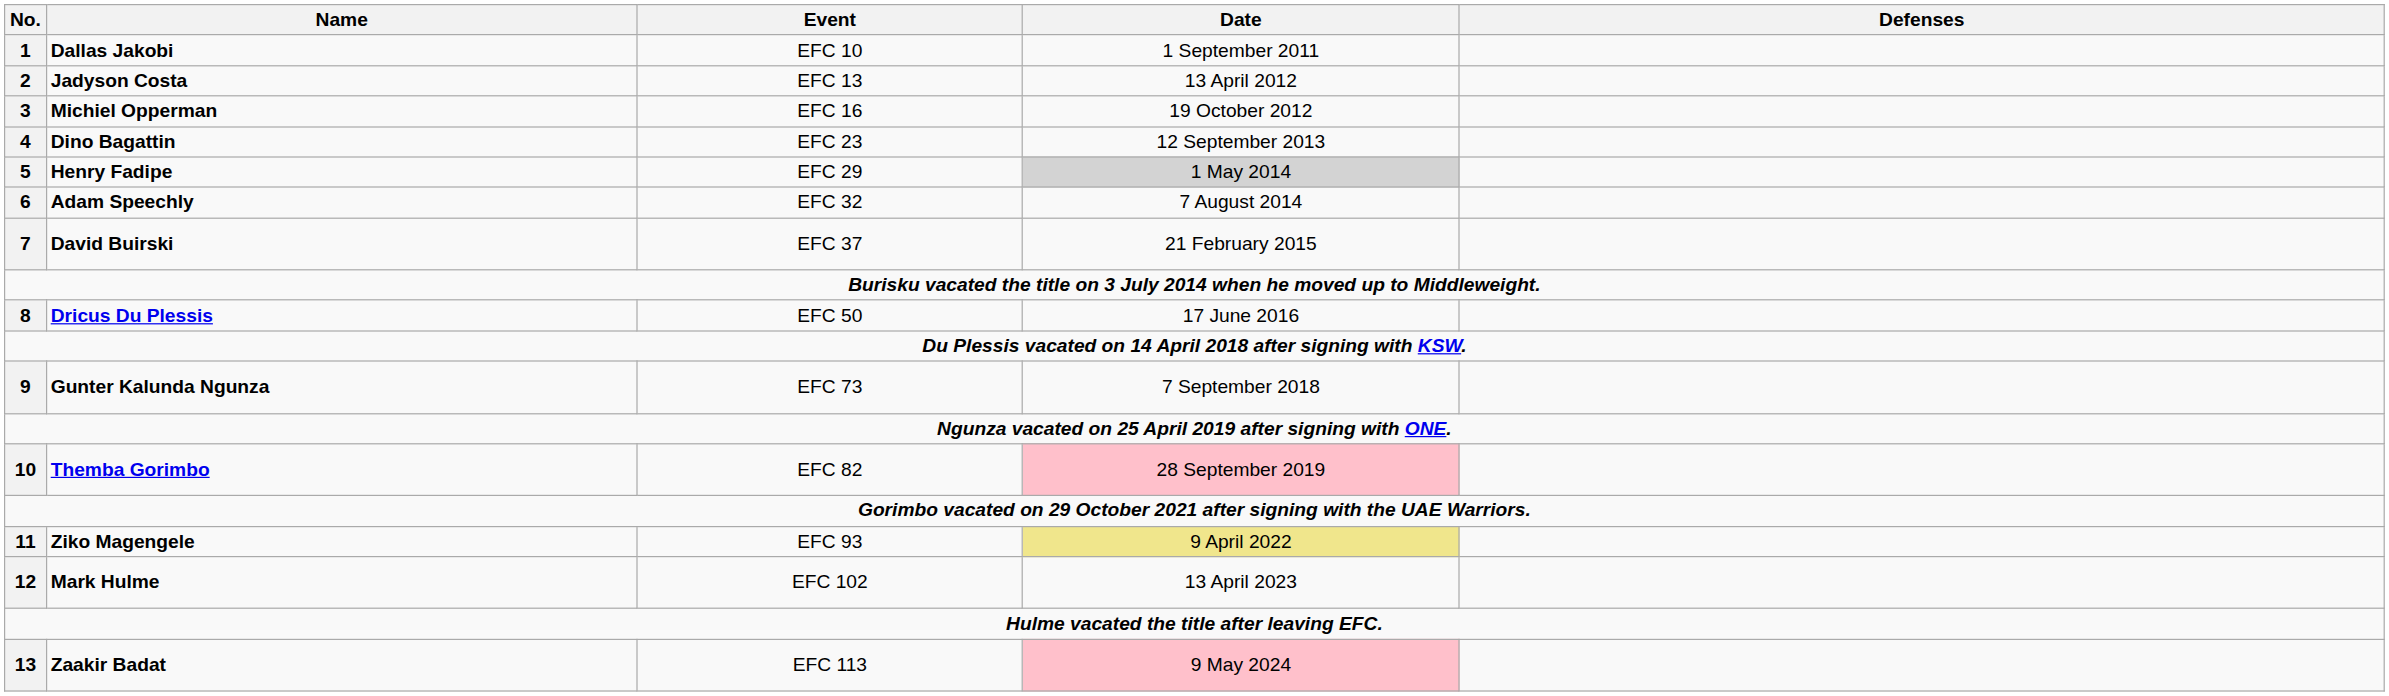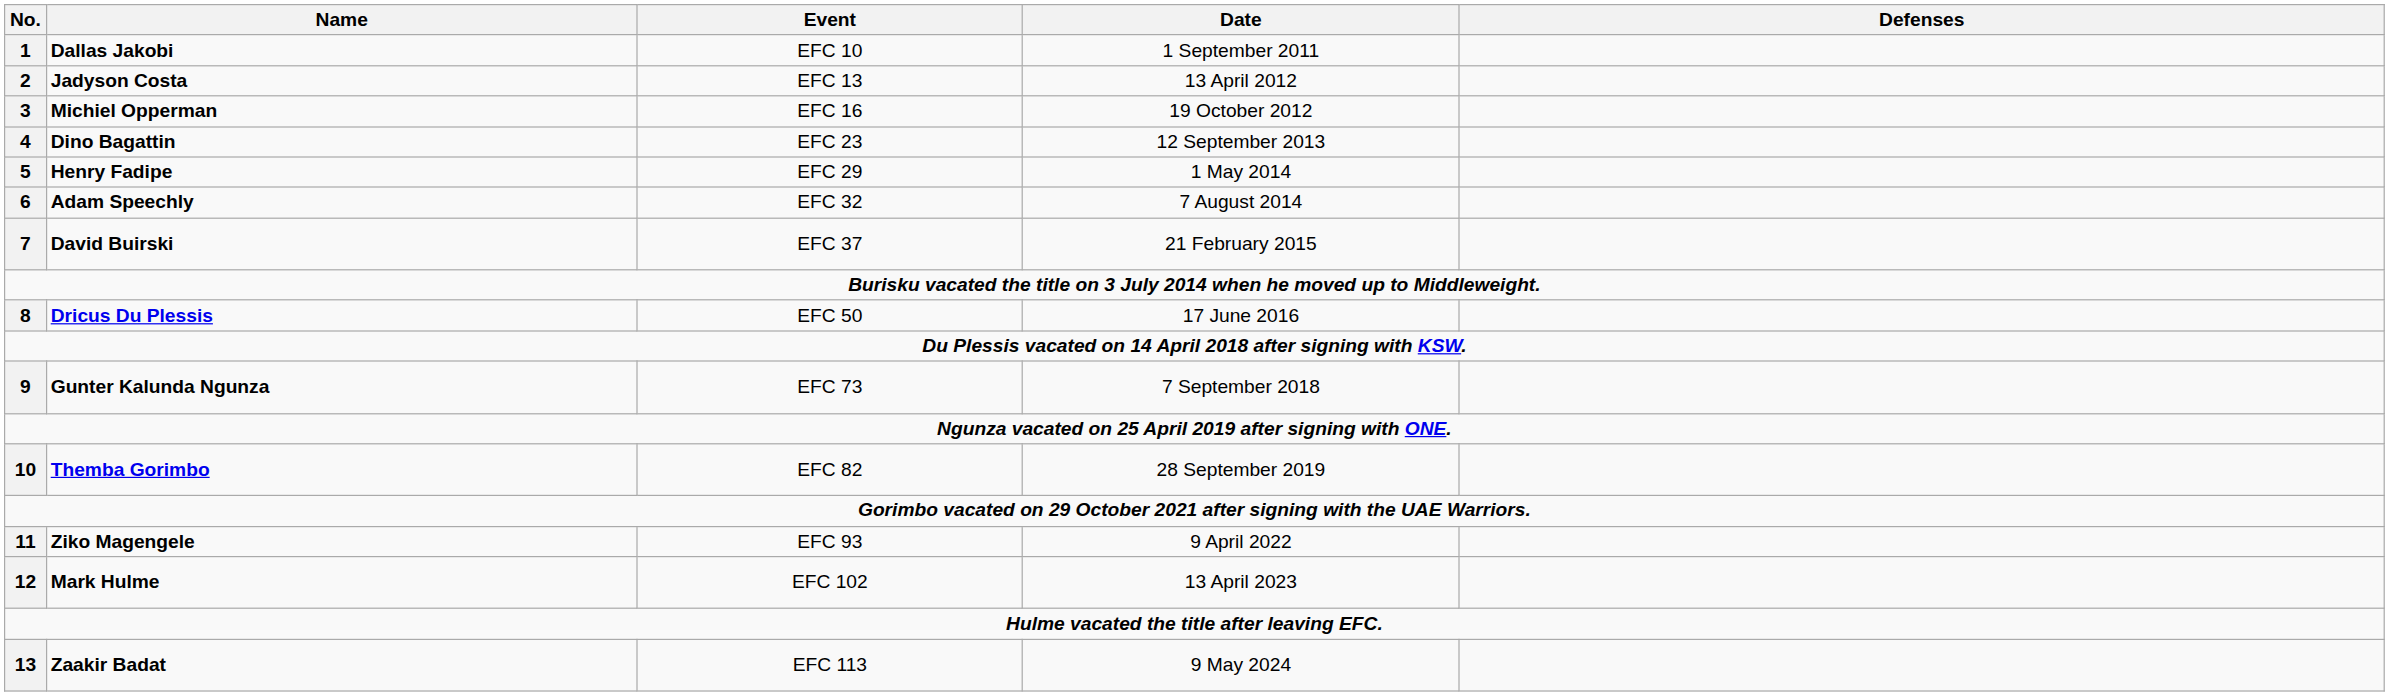(1241, 171) lightgrey background -> (1241, 171) no background
(1241, 469) pink background -> (1241, 469) no background
(1241, 541) khaki background -> (1241, 541) no background
(1241, 665) pink background -> (1241, 665) no background
